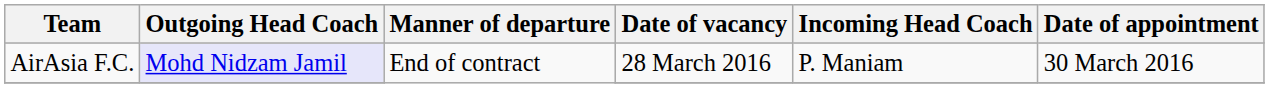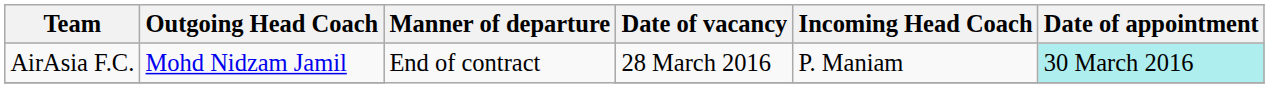(246, 62) lavender background -> (246, 62) no background
(1119, 62) no background -> (1119, 62) paleturquoise background
